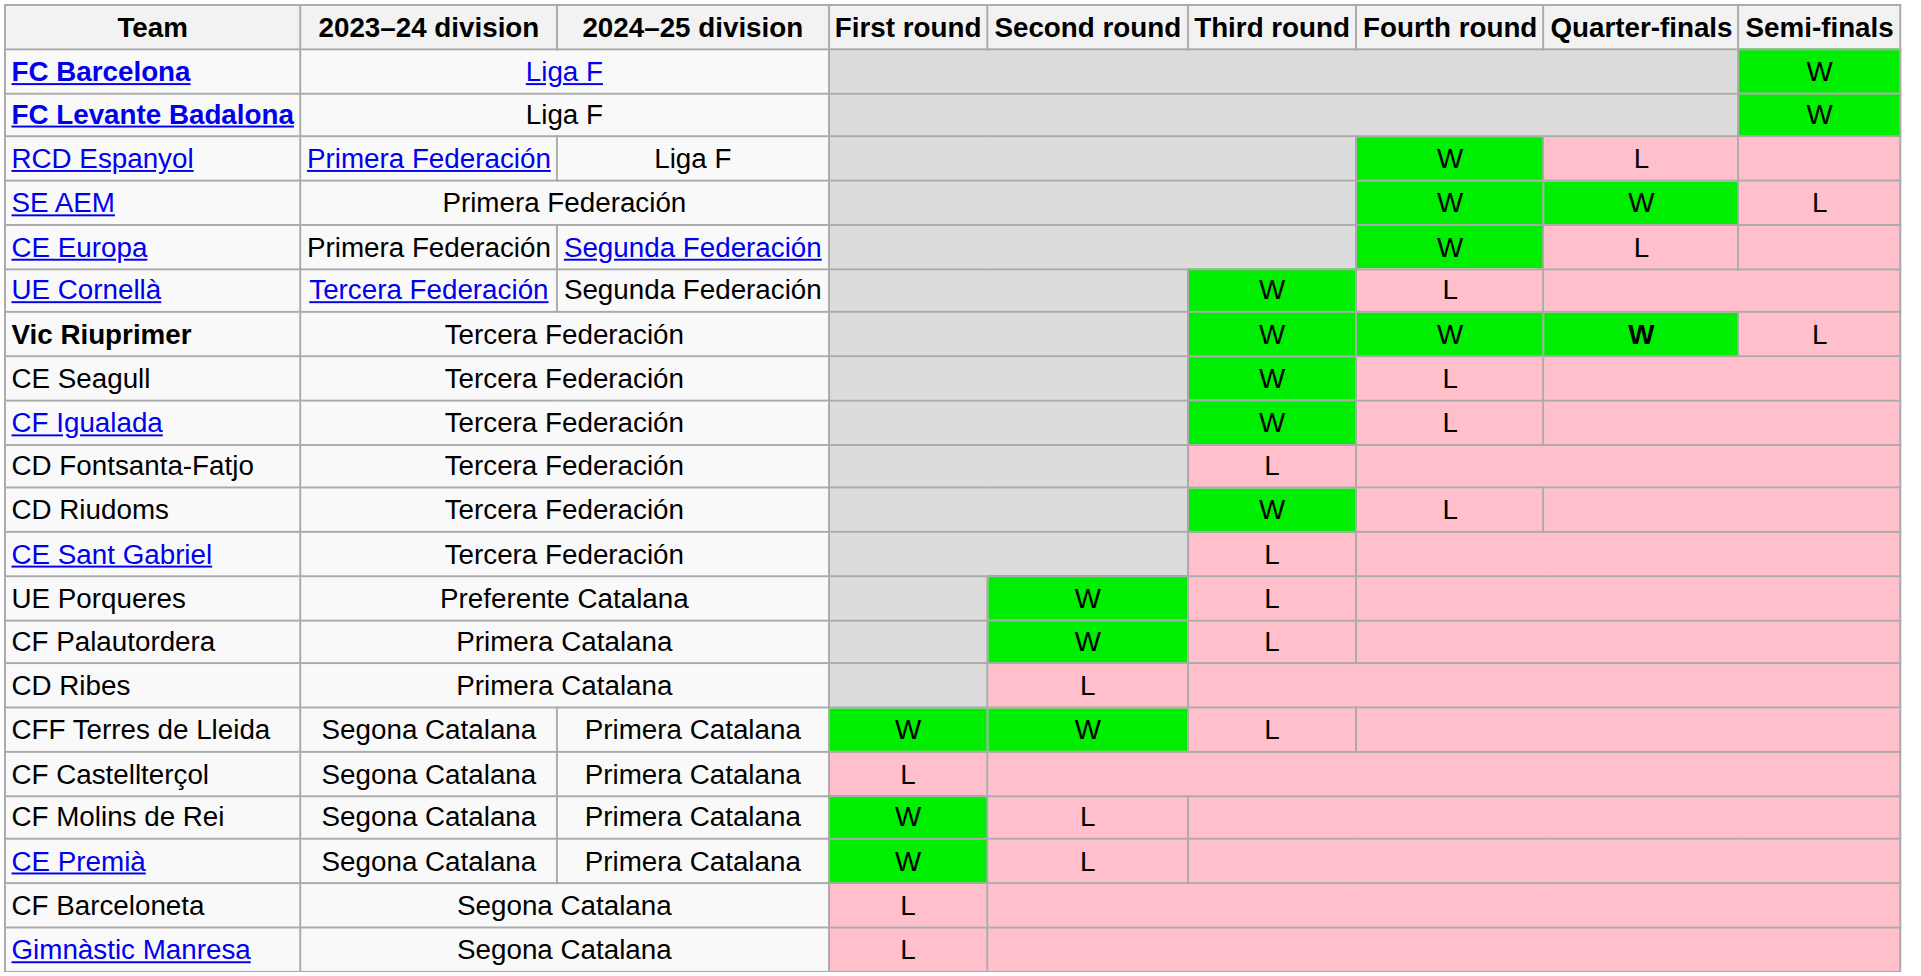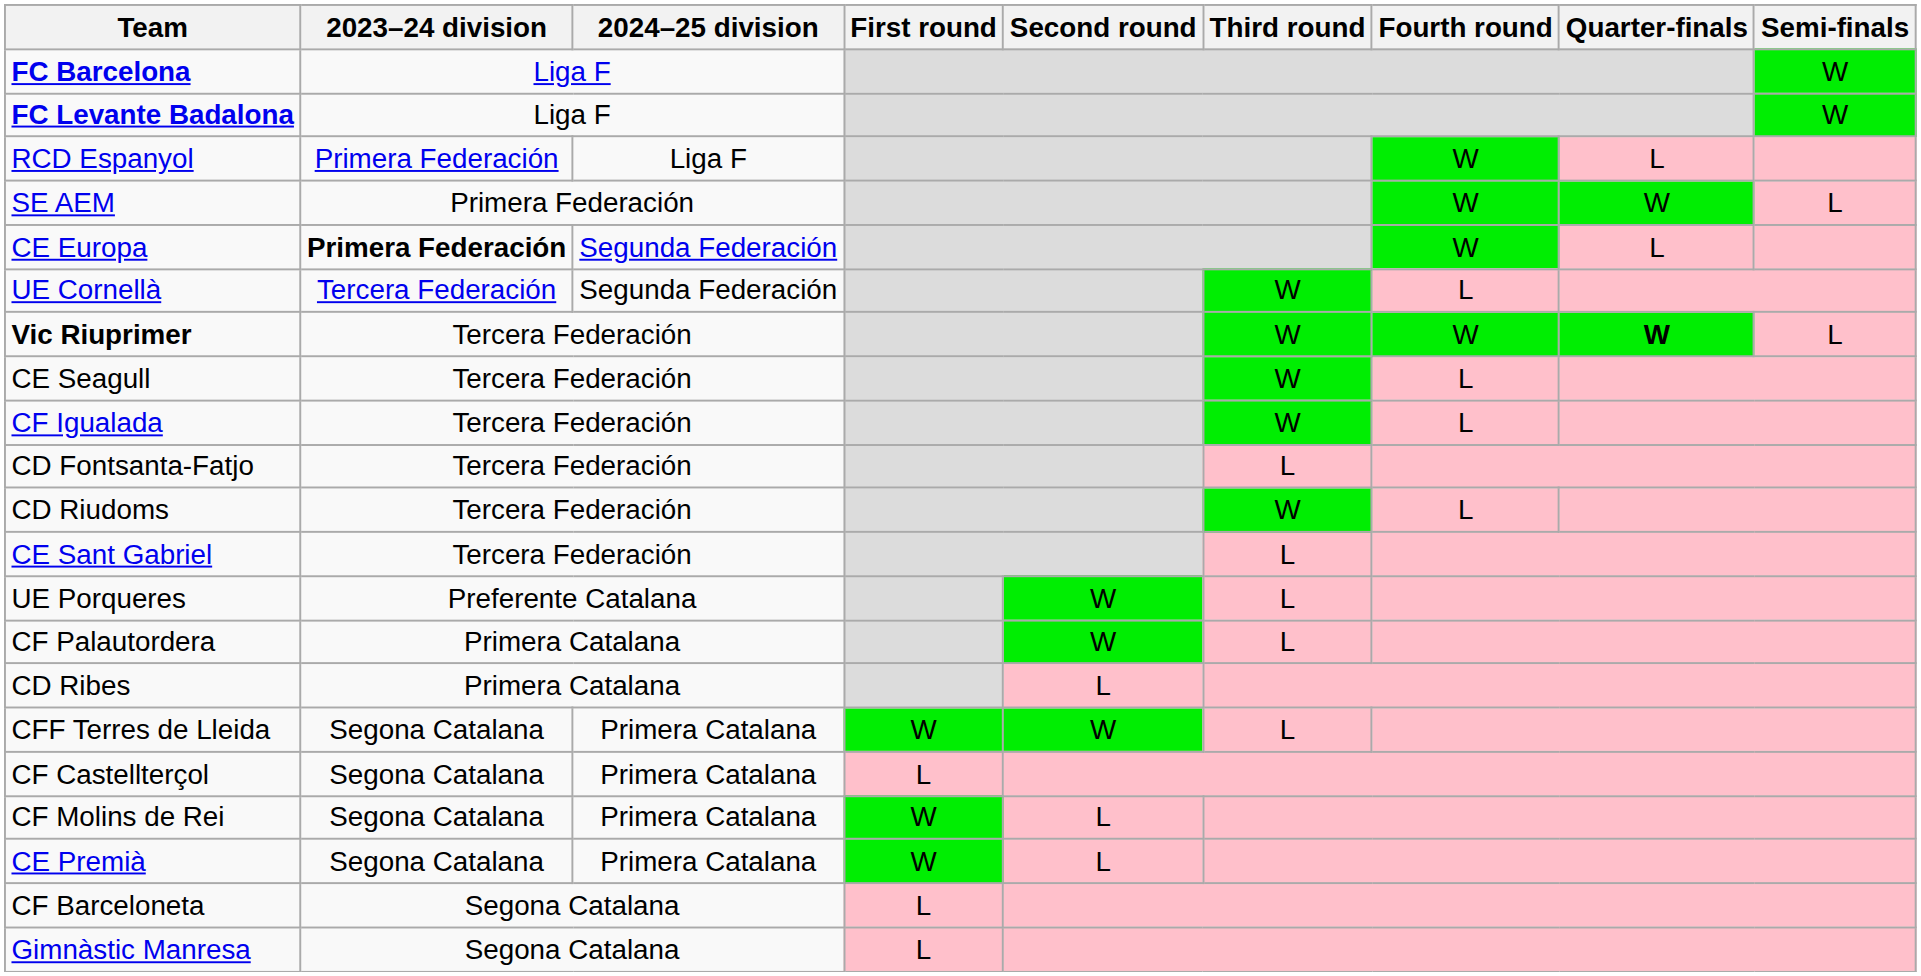(429, 247) normal -> (437, 247) bold
